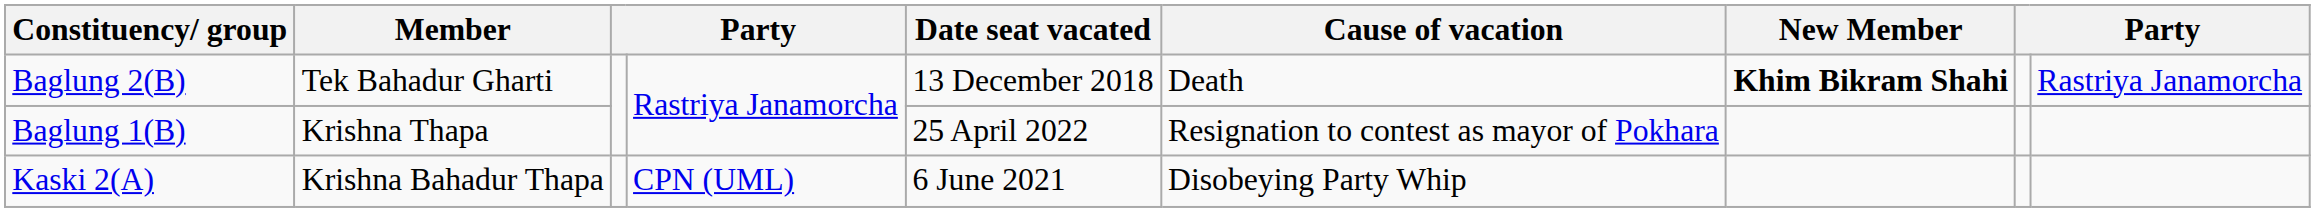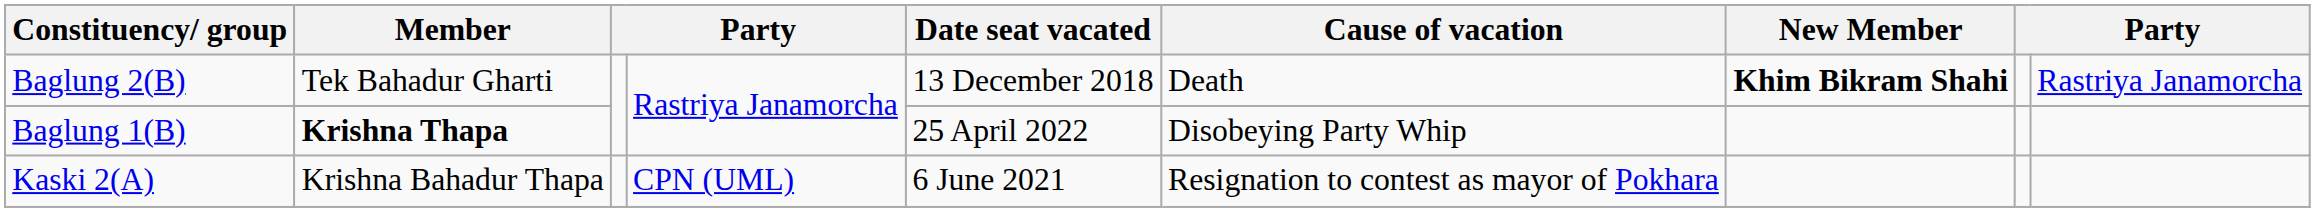(395, 130) normal -> (405, 130) bold
(1443, 130) Resignation to contest as mayor of Pokhara -> (1317, 130) Disobeying Party Whip
(1317, 180) Disobeying Party Whip -> (1443, 180) Resignation to contest as mayor of Pokhara
